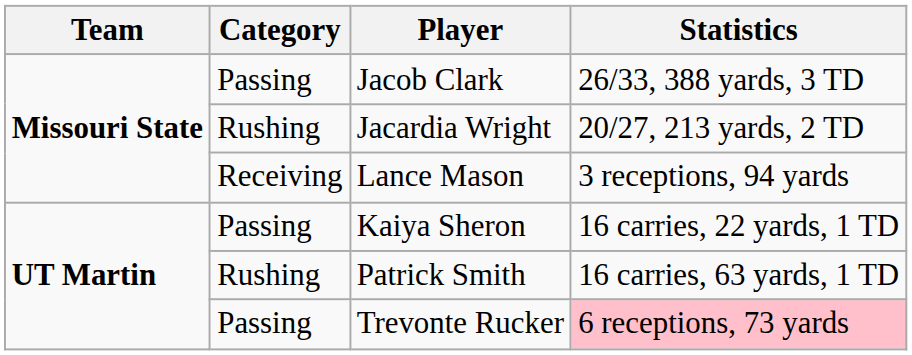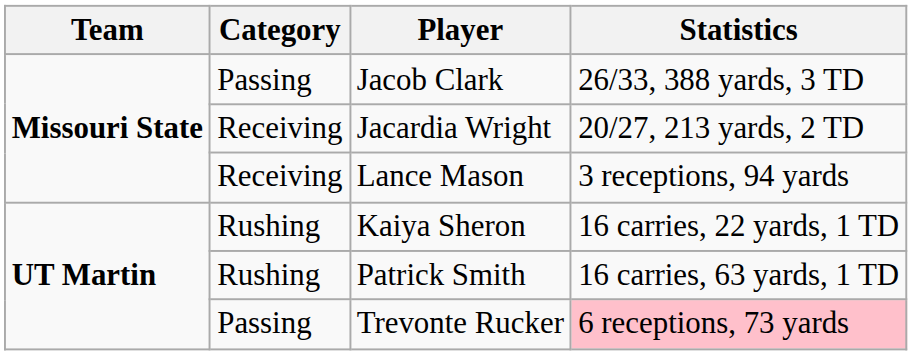(269, 127) Rushing -> (280, 127) Receiving
(264, 225) Passing -> (269, 225) Rushing
